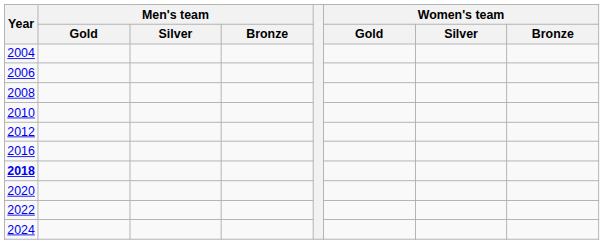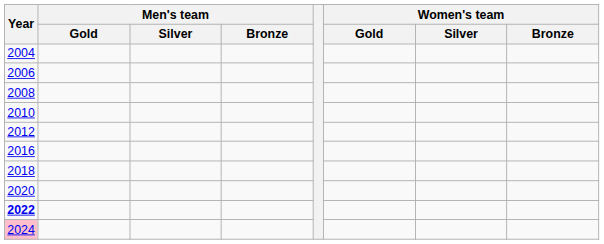(21, 171) bold -> (21, 171) normal
(21, 210) normal -> (21, 210) bold
(21, 230) no background -> (21, 230) pink background
